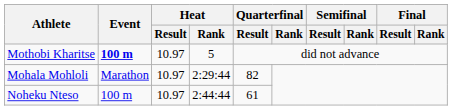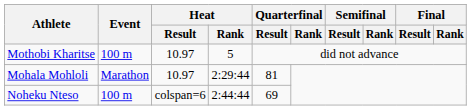(117, 54) bold -> (116, 54) normal
(252, 75) 82 -> (272, 75) 81
(171, 95) 10.97 -> (180, 95) colspan=6
(252, 95) 61 -> (272, 95) 69
